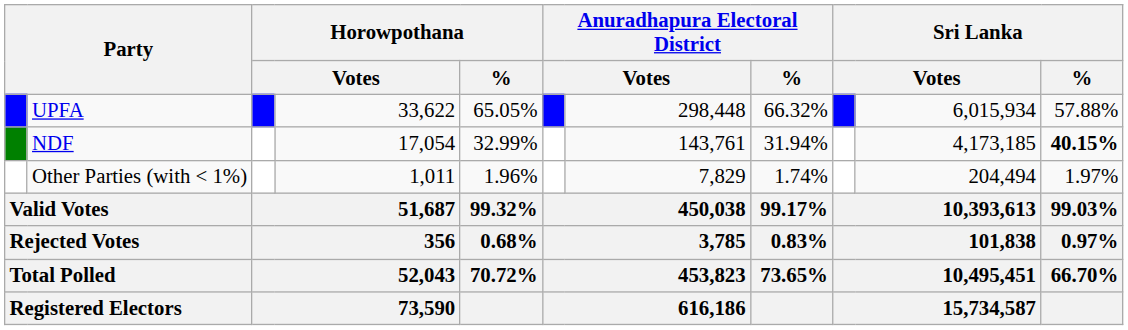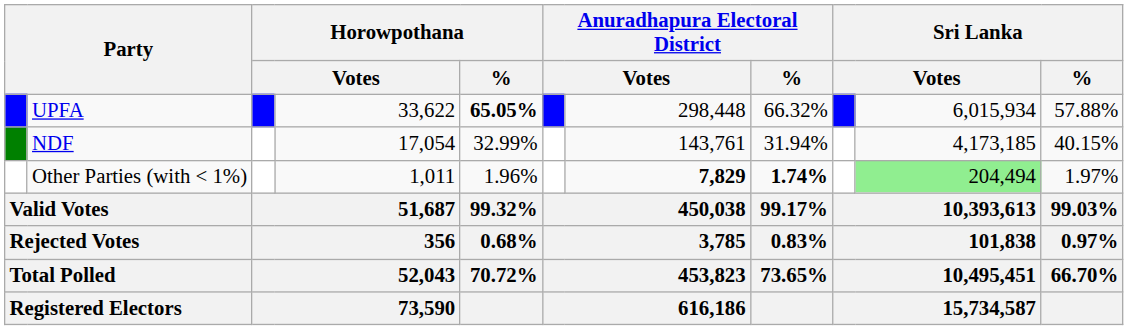(505, 110) normal -> (504, 110) bold
(1084, 143) bold -> (1086, 143) normal
(722, 176) normal -> (722, 176) bold
(801, 176) normal -> (799, 176) bold
(1002, 176) no background -> (1002, 176) lightgreen background
